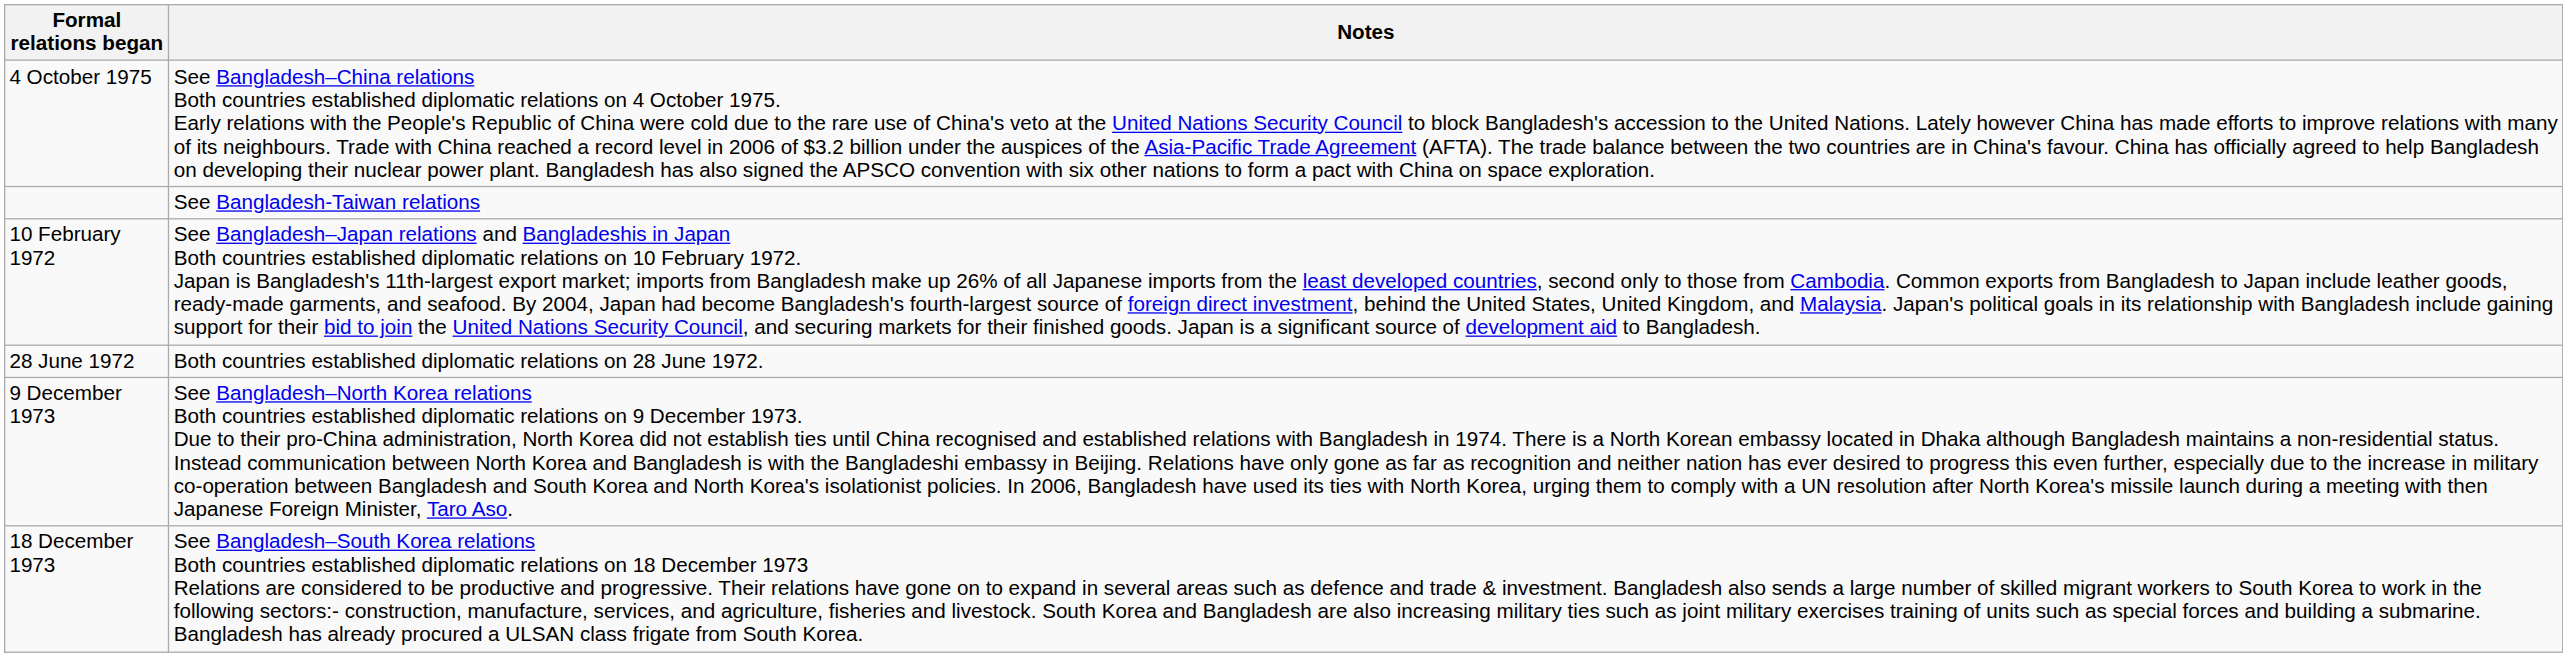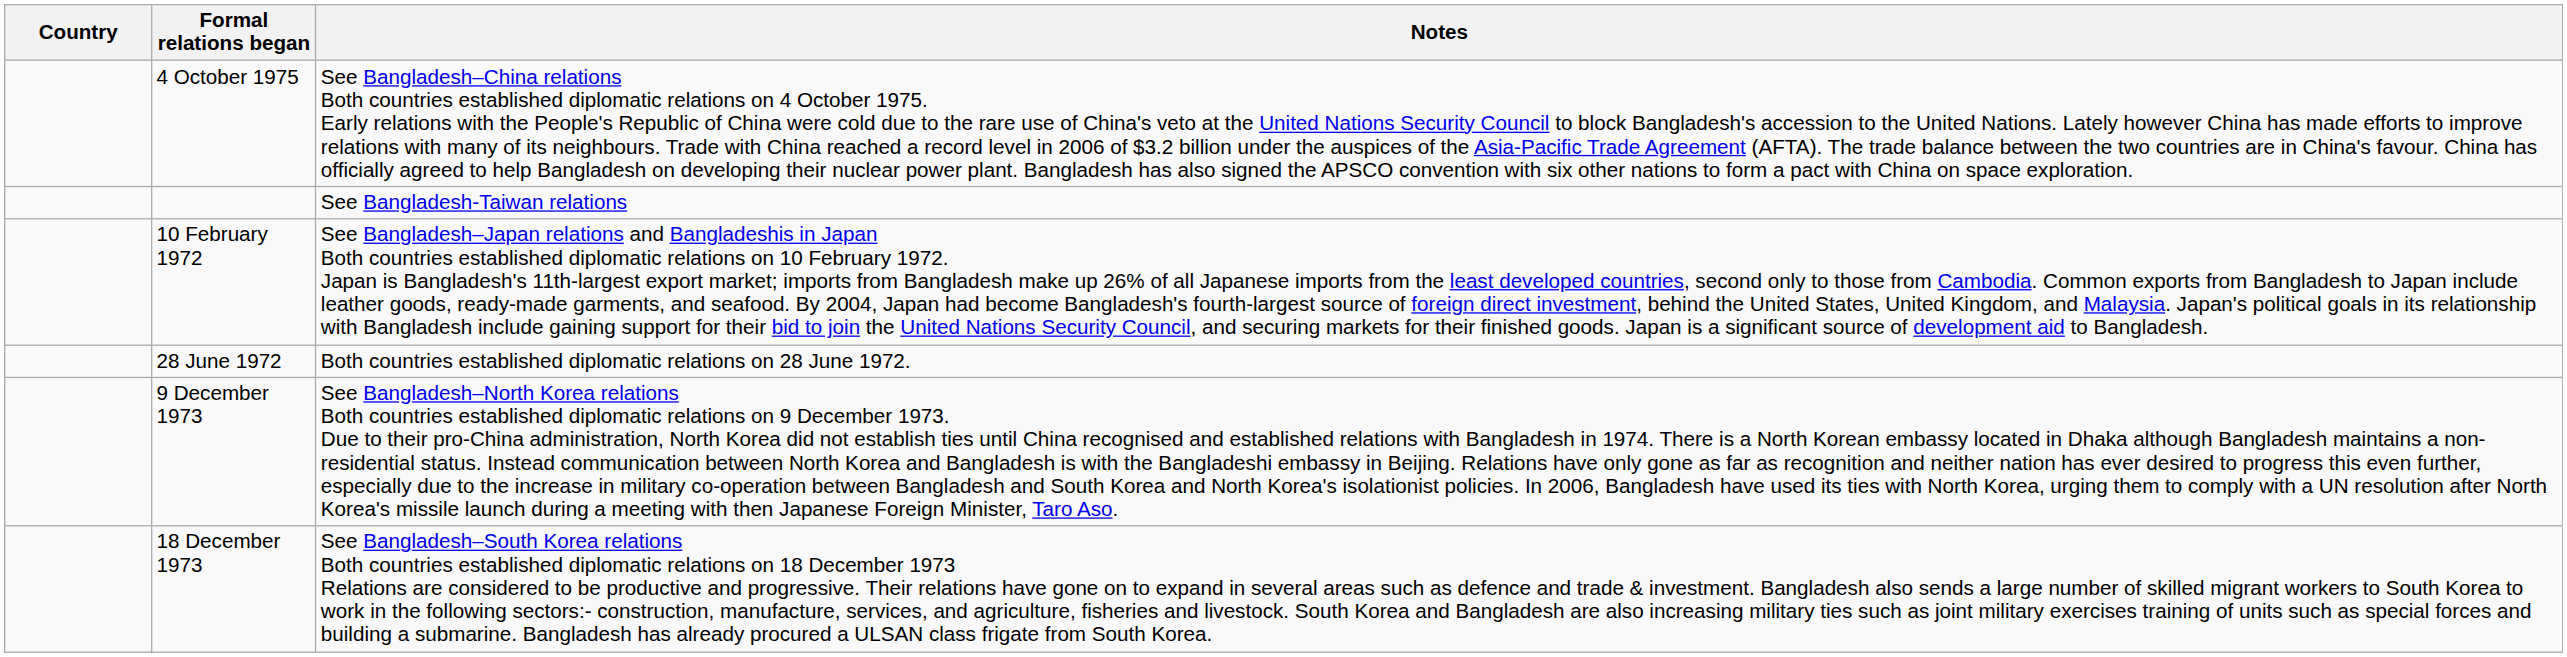+ column: (78, 32)
